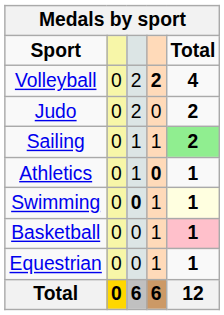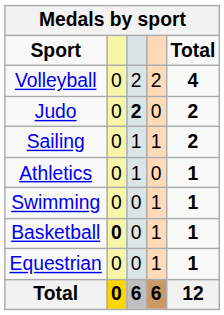(156, 81) bold -> (156, 81) normal
(136, 112) normal -> (136, 112) bold
(193, 142) lightgreen background -> (193, 142) no background
(156, 172) bold -> (156, 172) normal
(136, 203) bold -> (136, 203) normal
(193, 203) lightyellow background -> (193, 203) no background
(116, 233) normal -> (116, 233) bold
(193, 233) pink background -> (193, 233) no background
